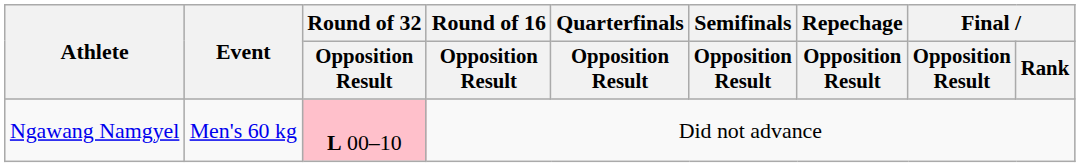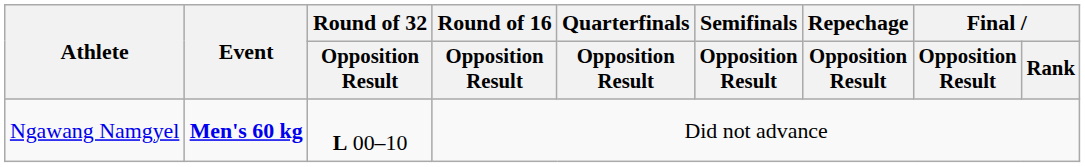(243, 130) normal -> (246, 130) bold
(364, 143) pink background -> (370, 143) no background
